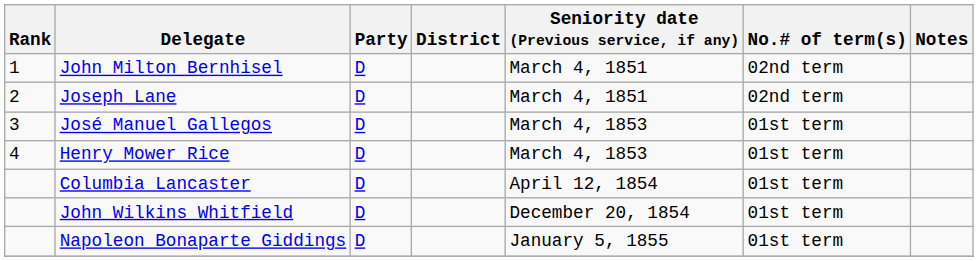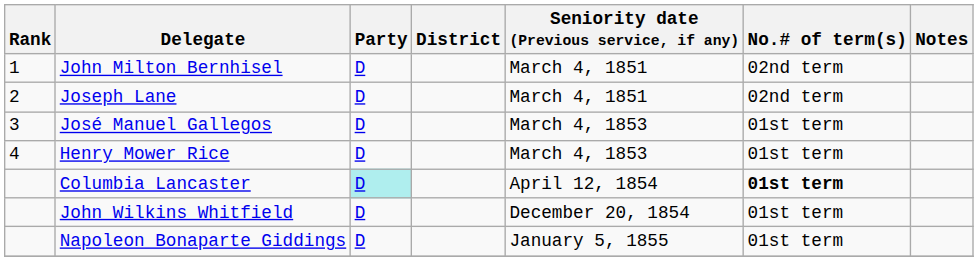(360, 184) no background -> (360, 184) paleturquoise background
(795, 184) normal -> (795, 184) bold
